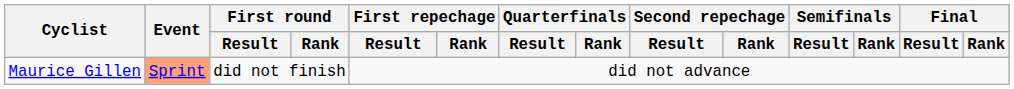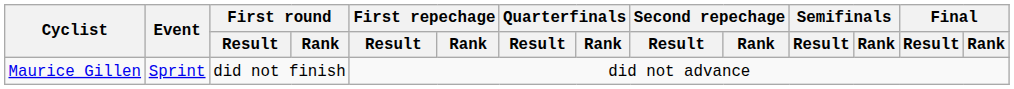(177, 71) lightsalmon background -> (177, 71) no background
